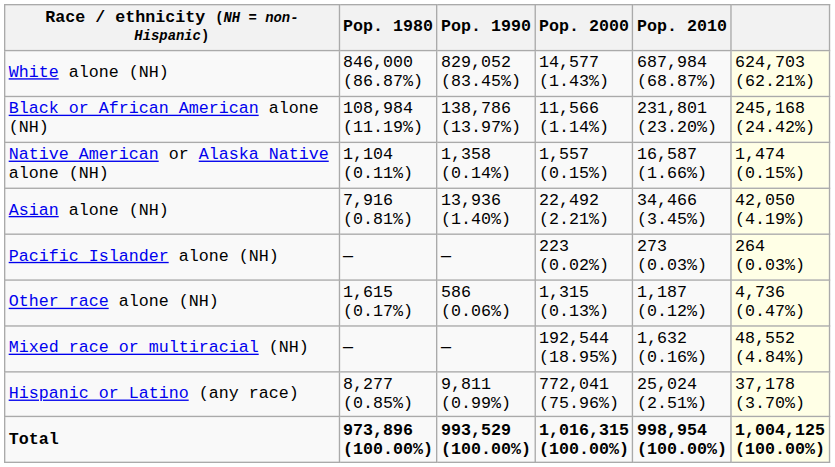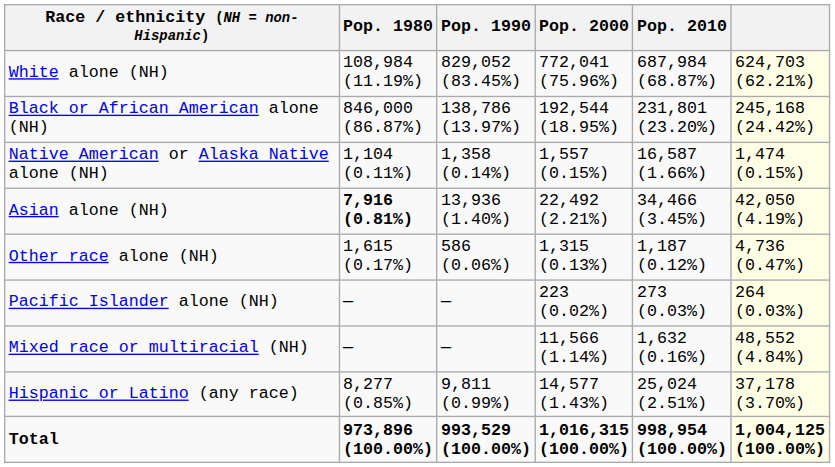(383, 74) 846,000 (86.87%) -> (383, 74) 108,984 (11.19%)
(574, 74) 14,577 (1.43%) -> (579, 74) 772,041 (75.96%)
(383, 120) 108,984 (11.19%) -> (383, 120) 846,000 (86.87%)
(574, 120) 11,566 (1.14%) -> (579, 120) 192,544 (18.95%)
(378, 211) normal -> (378, 211) bold
rows swapped: (144, 257) <-> (114, 303)
(579, 349) 192,544 (18.95%) -> (574, 349) 11,566 (1.14%)
(579, 394) 772,041 (75.96%) -> (574, 394) 14,577 (1.43%)
